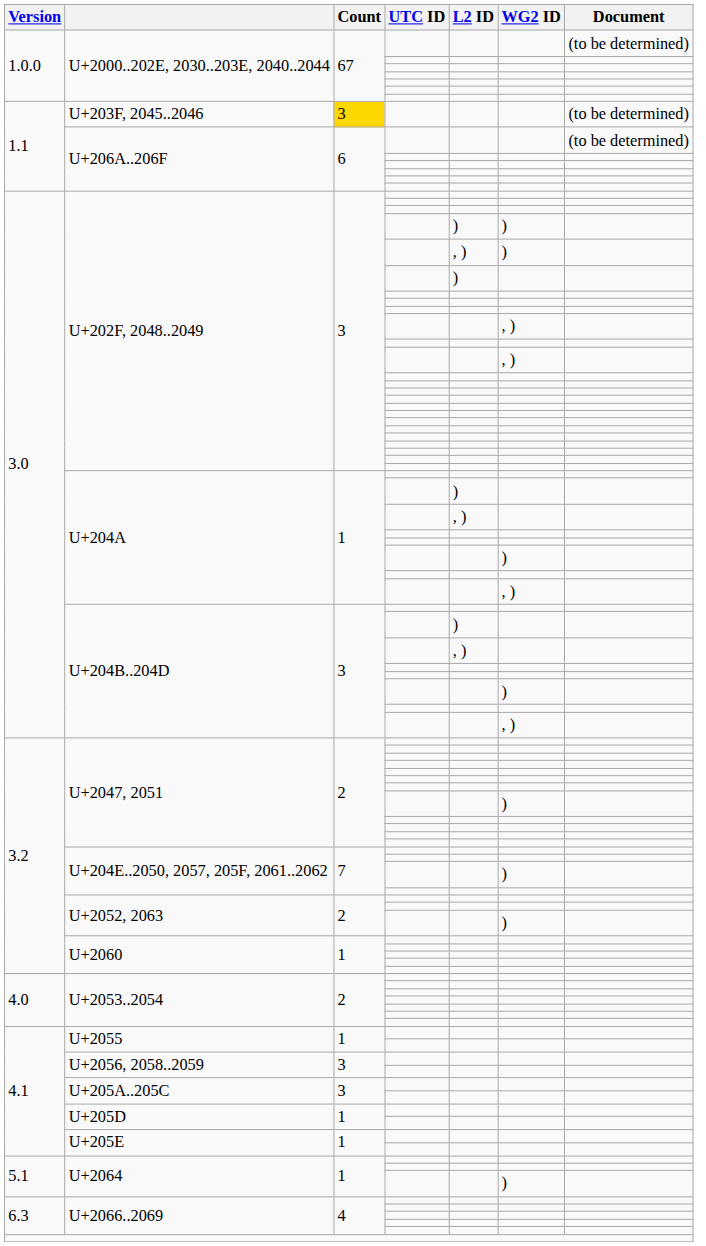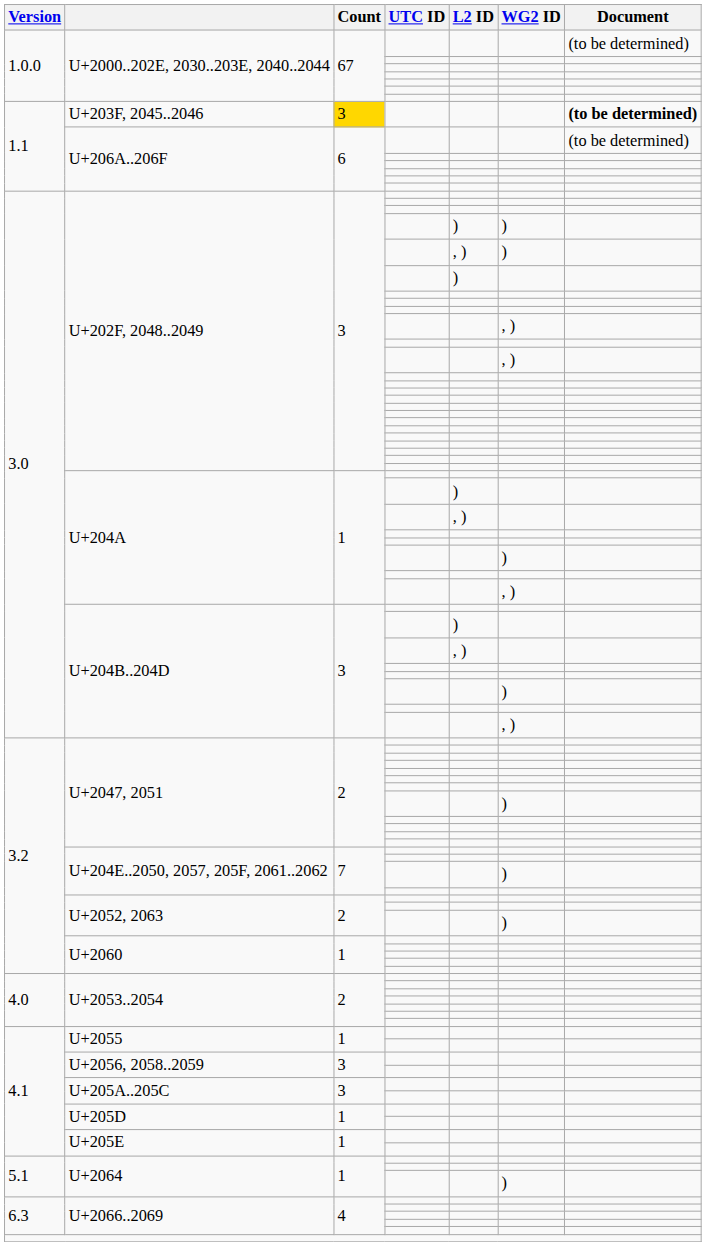(629, 114) normal -> (633, 114) bold
